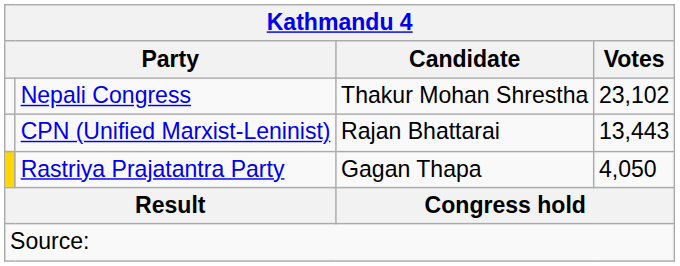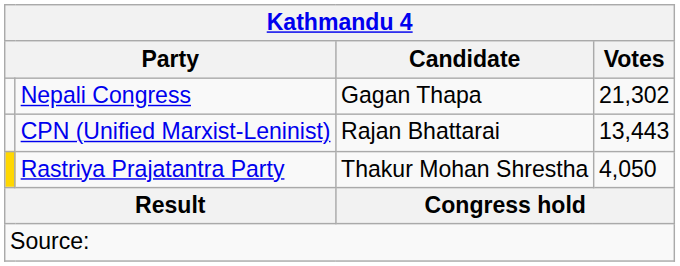(465, 95) Thakur Mohan Shrestha -> (411, 95) Gagan Thapa
(634, 95) 23,102 -> (634, 95) 21,302
(411, 168) Gagan Thapa -> (465, 168) Thakur Mohan Shrestha
